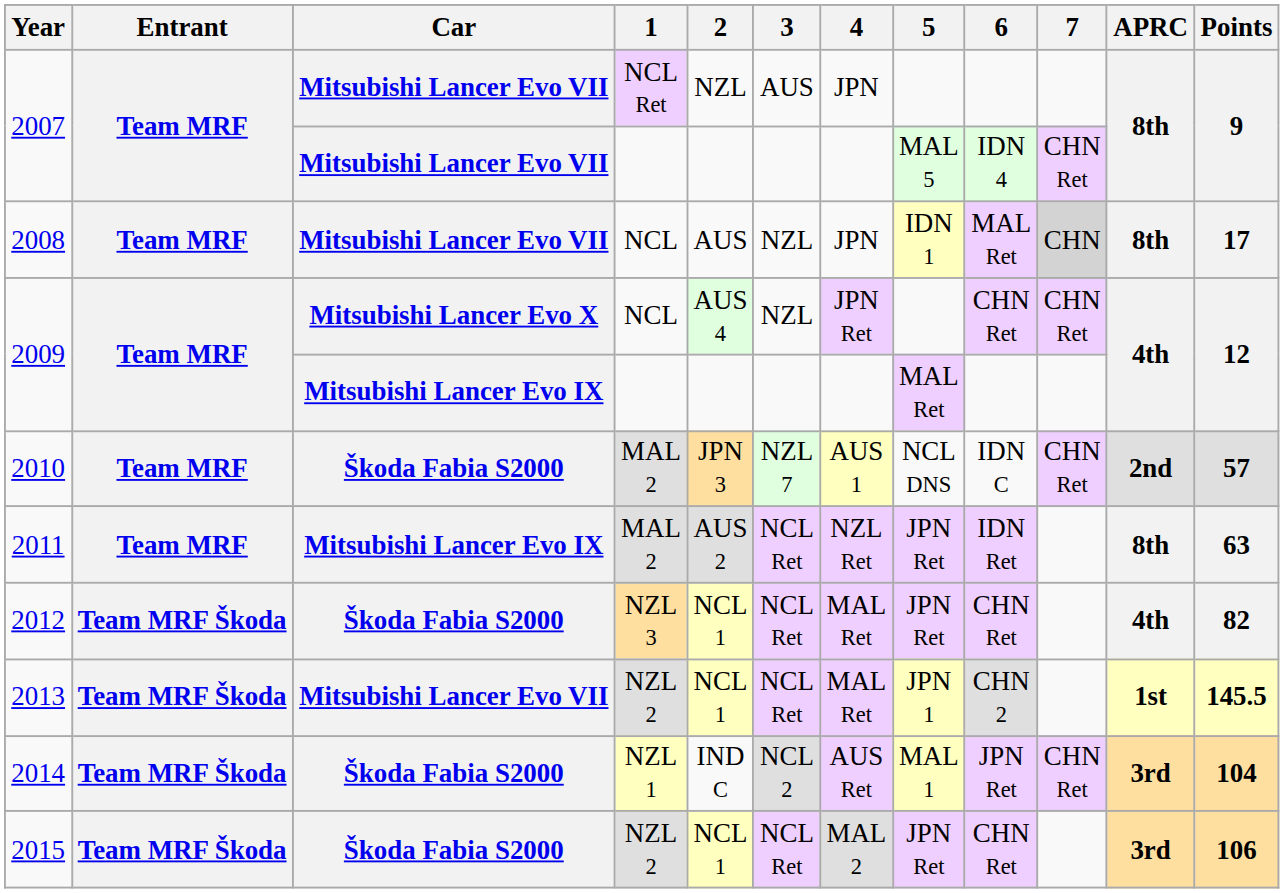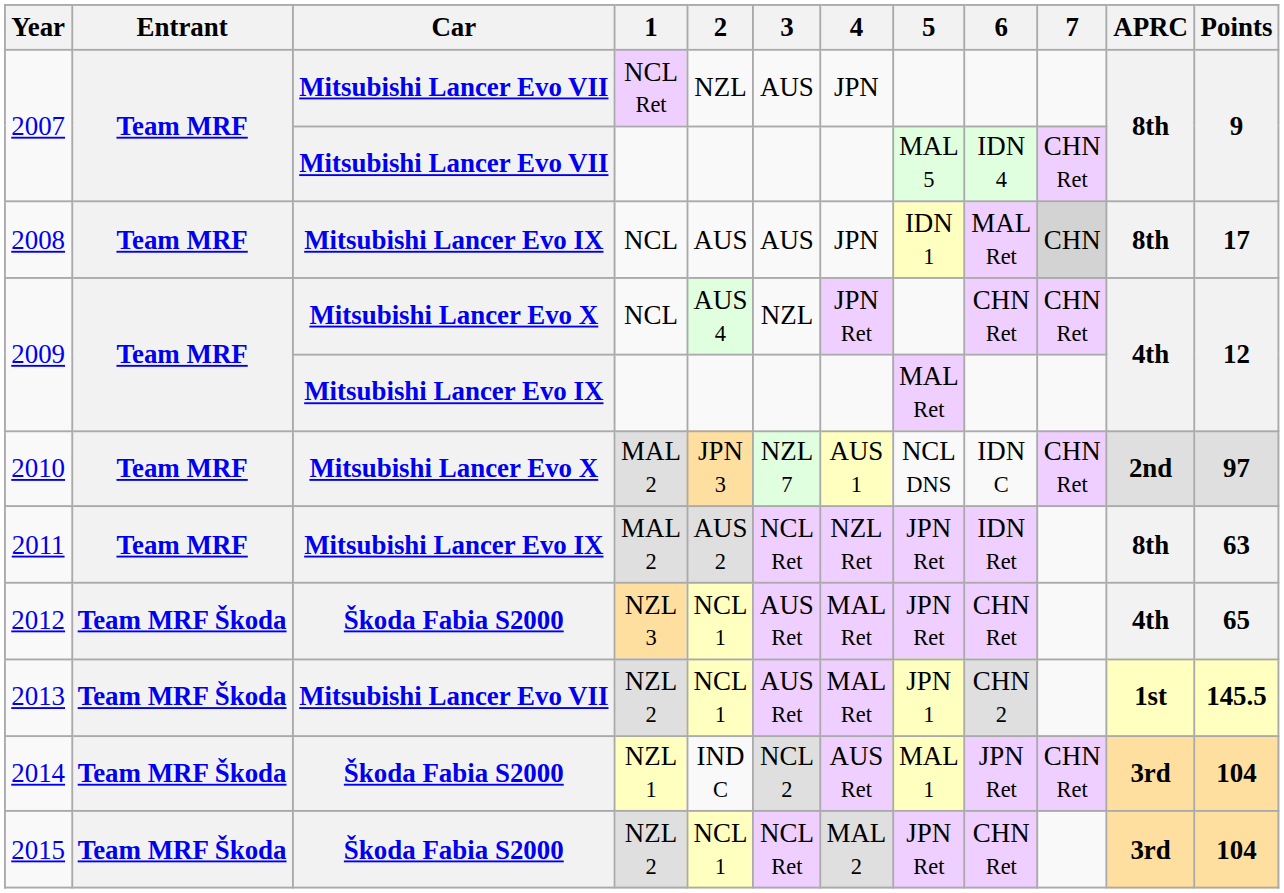(454, 239) Mitsubishi Lancer Evo VII -> (454, 239) Mitsubishi Lancer Evo IX
(787, 239) NZL -> (787, 239) AUS
(454, 468) Škoda Fabia S2000 -> (454, 468) Mitsubishi Lancer Evo X
(1236, 468) 57 -> (1236, 468) 97
(787, 620) NCL Ret -> (787, 620) AUS Ret
(1236, 620) 82 -> (1236, 620) 65
(787, 697) NCL Ret -> (787, 697) AUS Ret
(1236, 849) 106 -> (1236, 849) 104
